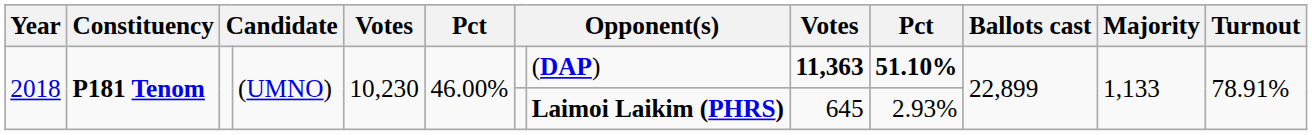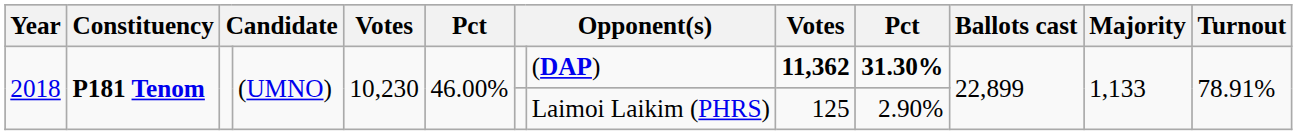(830, 66) 11,363 -> (816, 66) 11,362
(916, 66) 51.10% -> (902, 66) 31.30%
(658, 108) bold -> (651, 108) normal
(845, 108) 645 -> (831, 108) 125
(925, 108) 2.93% -> (911, 108) 2.90%
